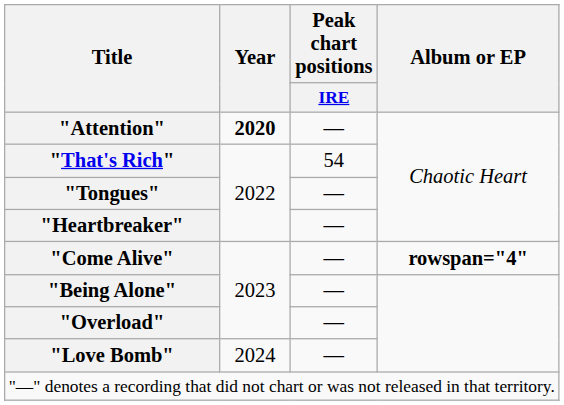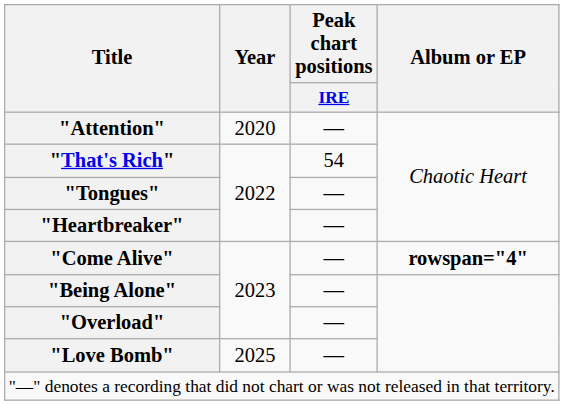(255, 128) bold -> (255, 128) normal
(255, 355) 2024 -> (255, 355) 2025
